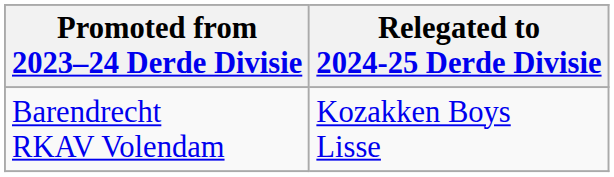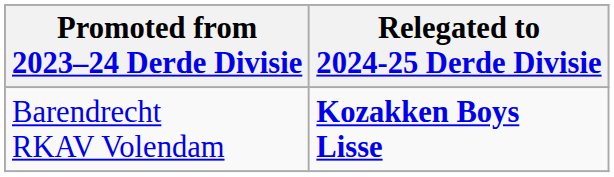(414, 128) normal -> (418, 128) bold
